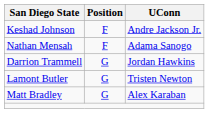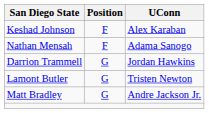(164, 29) Andre Jackson Jr. -> (157, 29) Alex Karaban
(157, 95) Alex Karaban -> (164, 95) Andre Jackson Jr.
